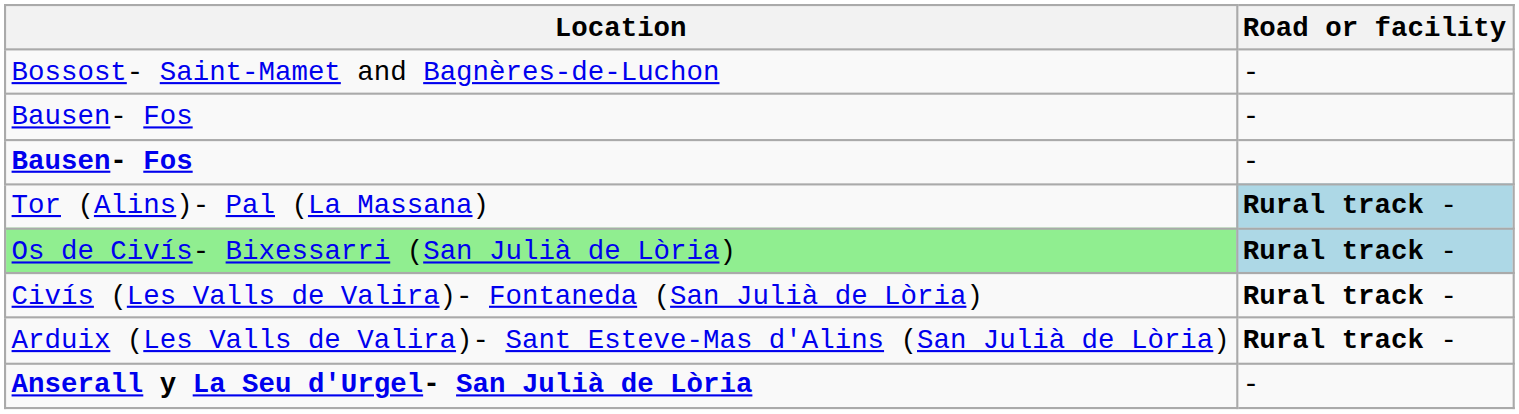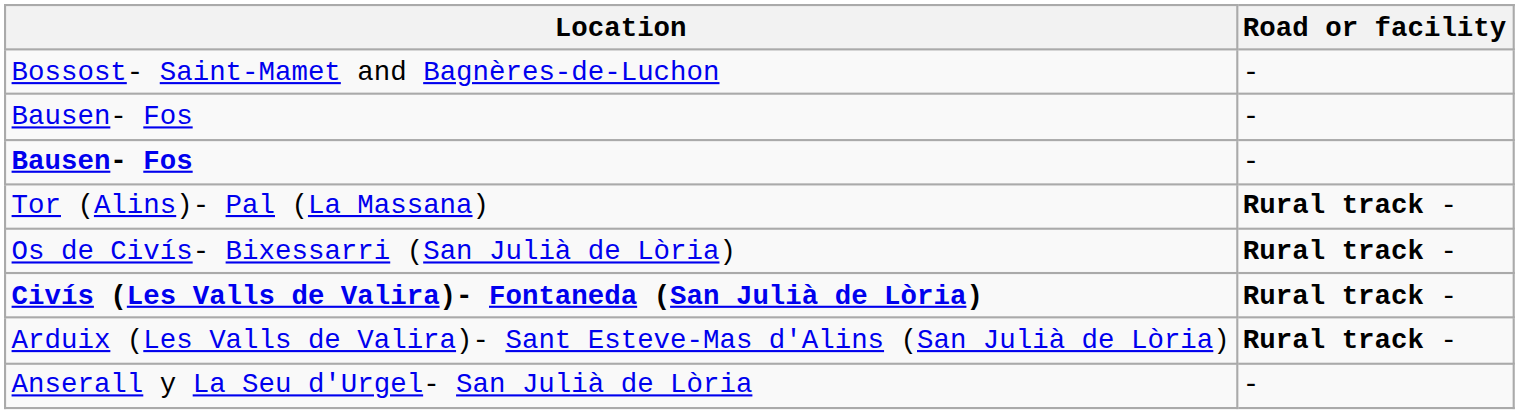(1350, 206) lightblue background -> (1350, 206) no background
(374, 251) lightgreen background -> (374, 251) no background
(1350, 251) lightblue background -> (1350, 251) no background
(497, 296) normal -> (497, 296) bold
(382, 385) bold -> (382, 385) normal
